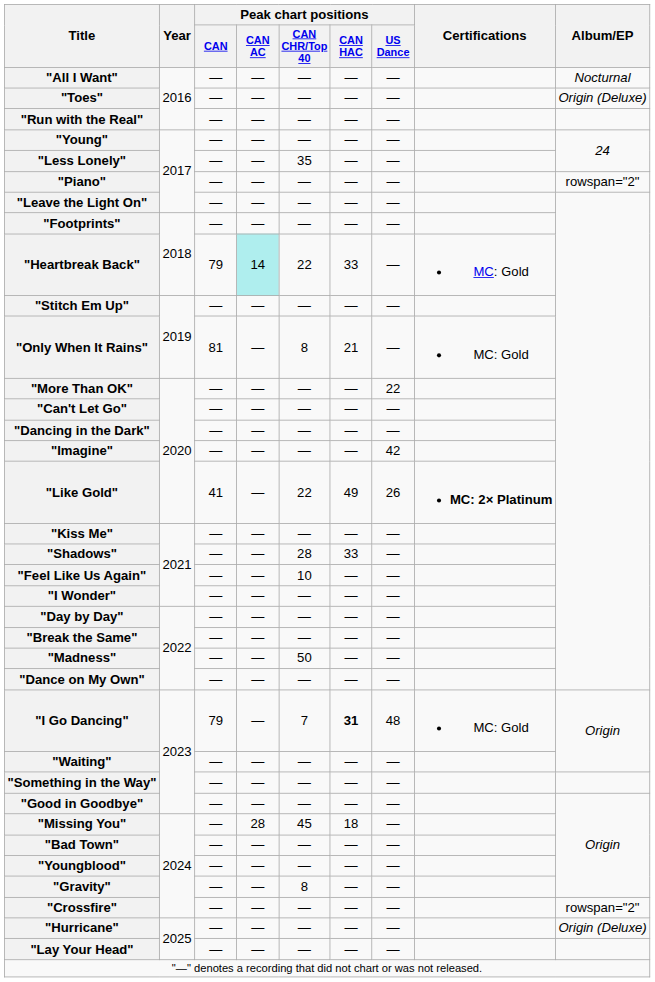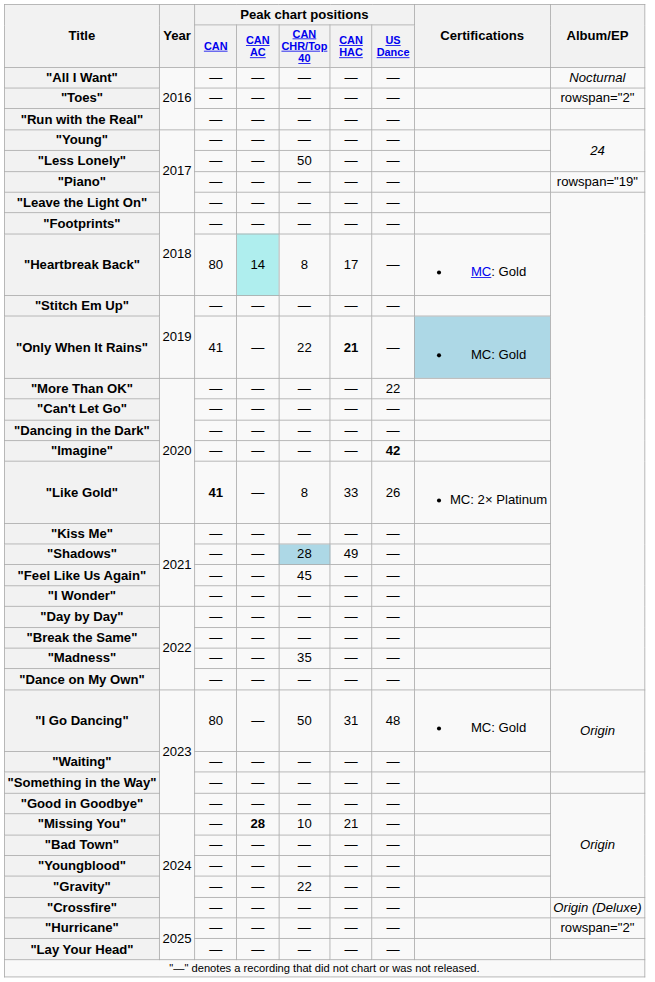(603, 98) Origin (Deluxe) -> (597, 98) rowspan="2"
(304, 161) 35 -> (304, 161) 50
(603, 181) rowspan="2" -> (597, 181) rowspan="19"
(216, 264) 79 -> (216, 264) 80
(304, 264) 22 -> (304, 264) 8
(351, 264) 33 -> (351, 264) 17
(216, 347) 81 -> (216, 347) 41
(304, 347) 8 -> (304, 347) 22
(351, 347) normal -> (351, 347) bold
(485, 355) no background -> (482, 355) lightblue background
(393, 451) normal -> (393, 451) bold
(216, 492) normal -> (216, 492) bold
(304, 492) 22 -> (304, 492) 8
(351, 492) 49 -> (351, 492) 33
(485, 500) bold -> (482, 500) normal
(304, 554) no background -> (304, 554) lightblue background
(351, 554) 33 -> (351, 554) 49
(304, 575) 10 -> (304, 575) 45
(304, 658) 50 -> (304, 658) 35
(216, 720) 79 -> (216, 720) 80
(304, 720) 7 -> (304, 720) 50
(351, 720) bold -> (351, 720) normal
(258, 824) normal -> (258, 824) bold
(304, 824) 45 -> (304, 824) 10
(351, 824) 18 -> (351, 824) 21
(304, 886) 8 -> (304, 886) 22
(603, 907) rowspan="2" -> (597, 907) Origin (Deluxe)
(603, 928) Origin (Deluxe) -> (597, 928) rowspan="2"
